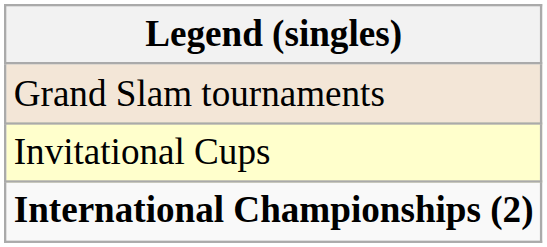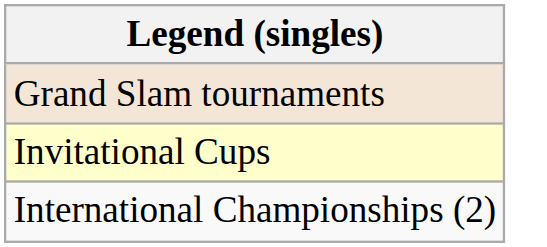(274, 210) bold -> (255, 210) normal
